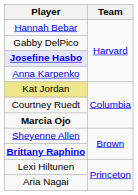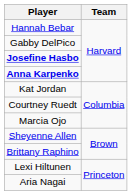(46, 58) lavender background -> (43, 58) no background
(46, 74) normal -> (43, 74) bold
(46, 89) khaki background -> (43, 89) no background
(46, 120) bold -> (43, 120) normal
(46, 151) bold -> (43, 151) normal
